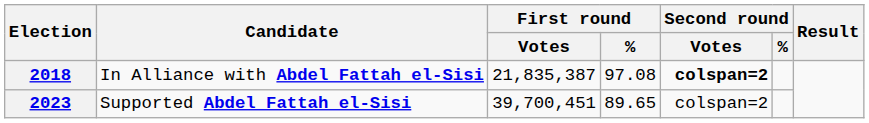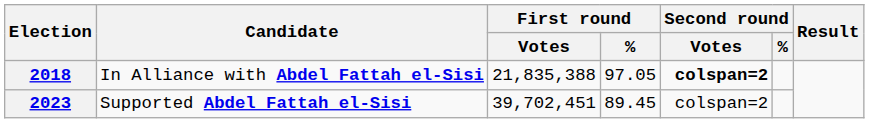(544, 75) 21,835,387 -> (544, 75) 21,835,388
(630, 75) 97.08 -> (630, 75) 97.05
(544, 103) 39,700,451 -> (544, 103) 39,702,451
(630, 103) 89.65 -> (630, 103) 89.45
